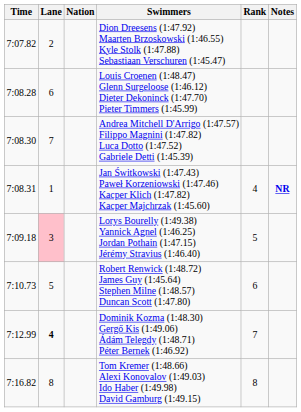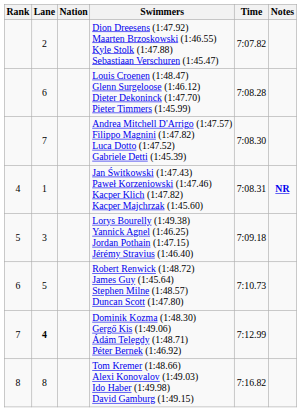columns swapped: (255, 12) <-> (21, 12)
(51, 237) pink background -> (44, 237) no background
